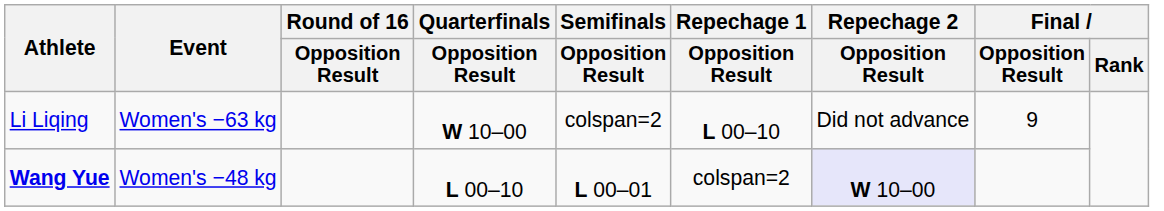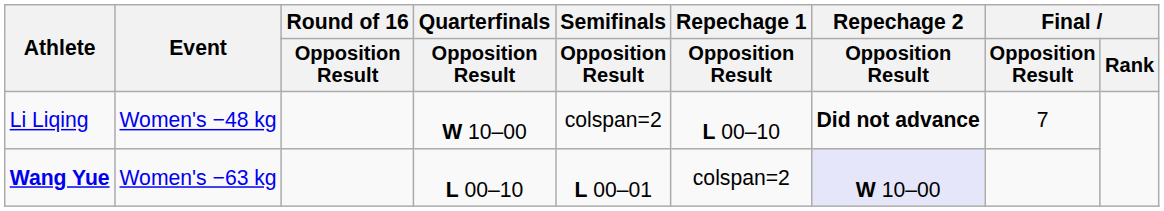(198, 121) Women's −63 kg -> (198, 121) Women's −48 kg
(893, 121) normal -> (898, 121) bold
(1032, 121) 9 -> (1043, 121) 7
(198, 178) Women's −48 kg -> (198, 178) Women's −63 kg
